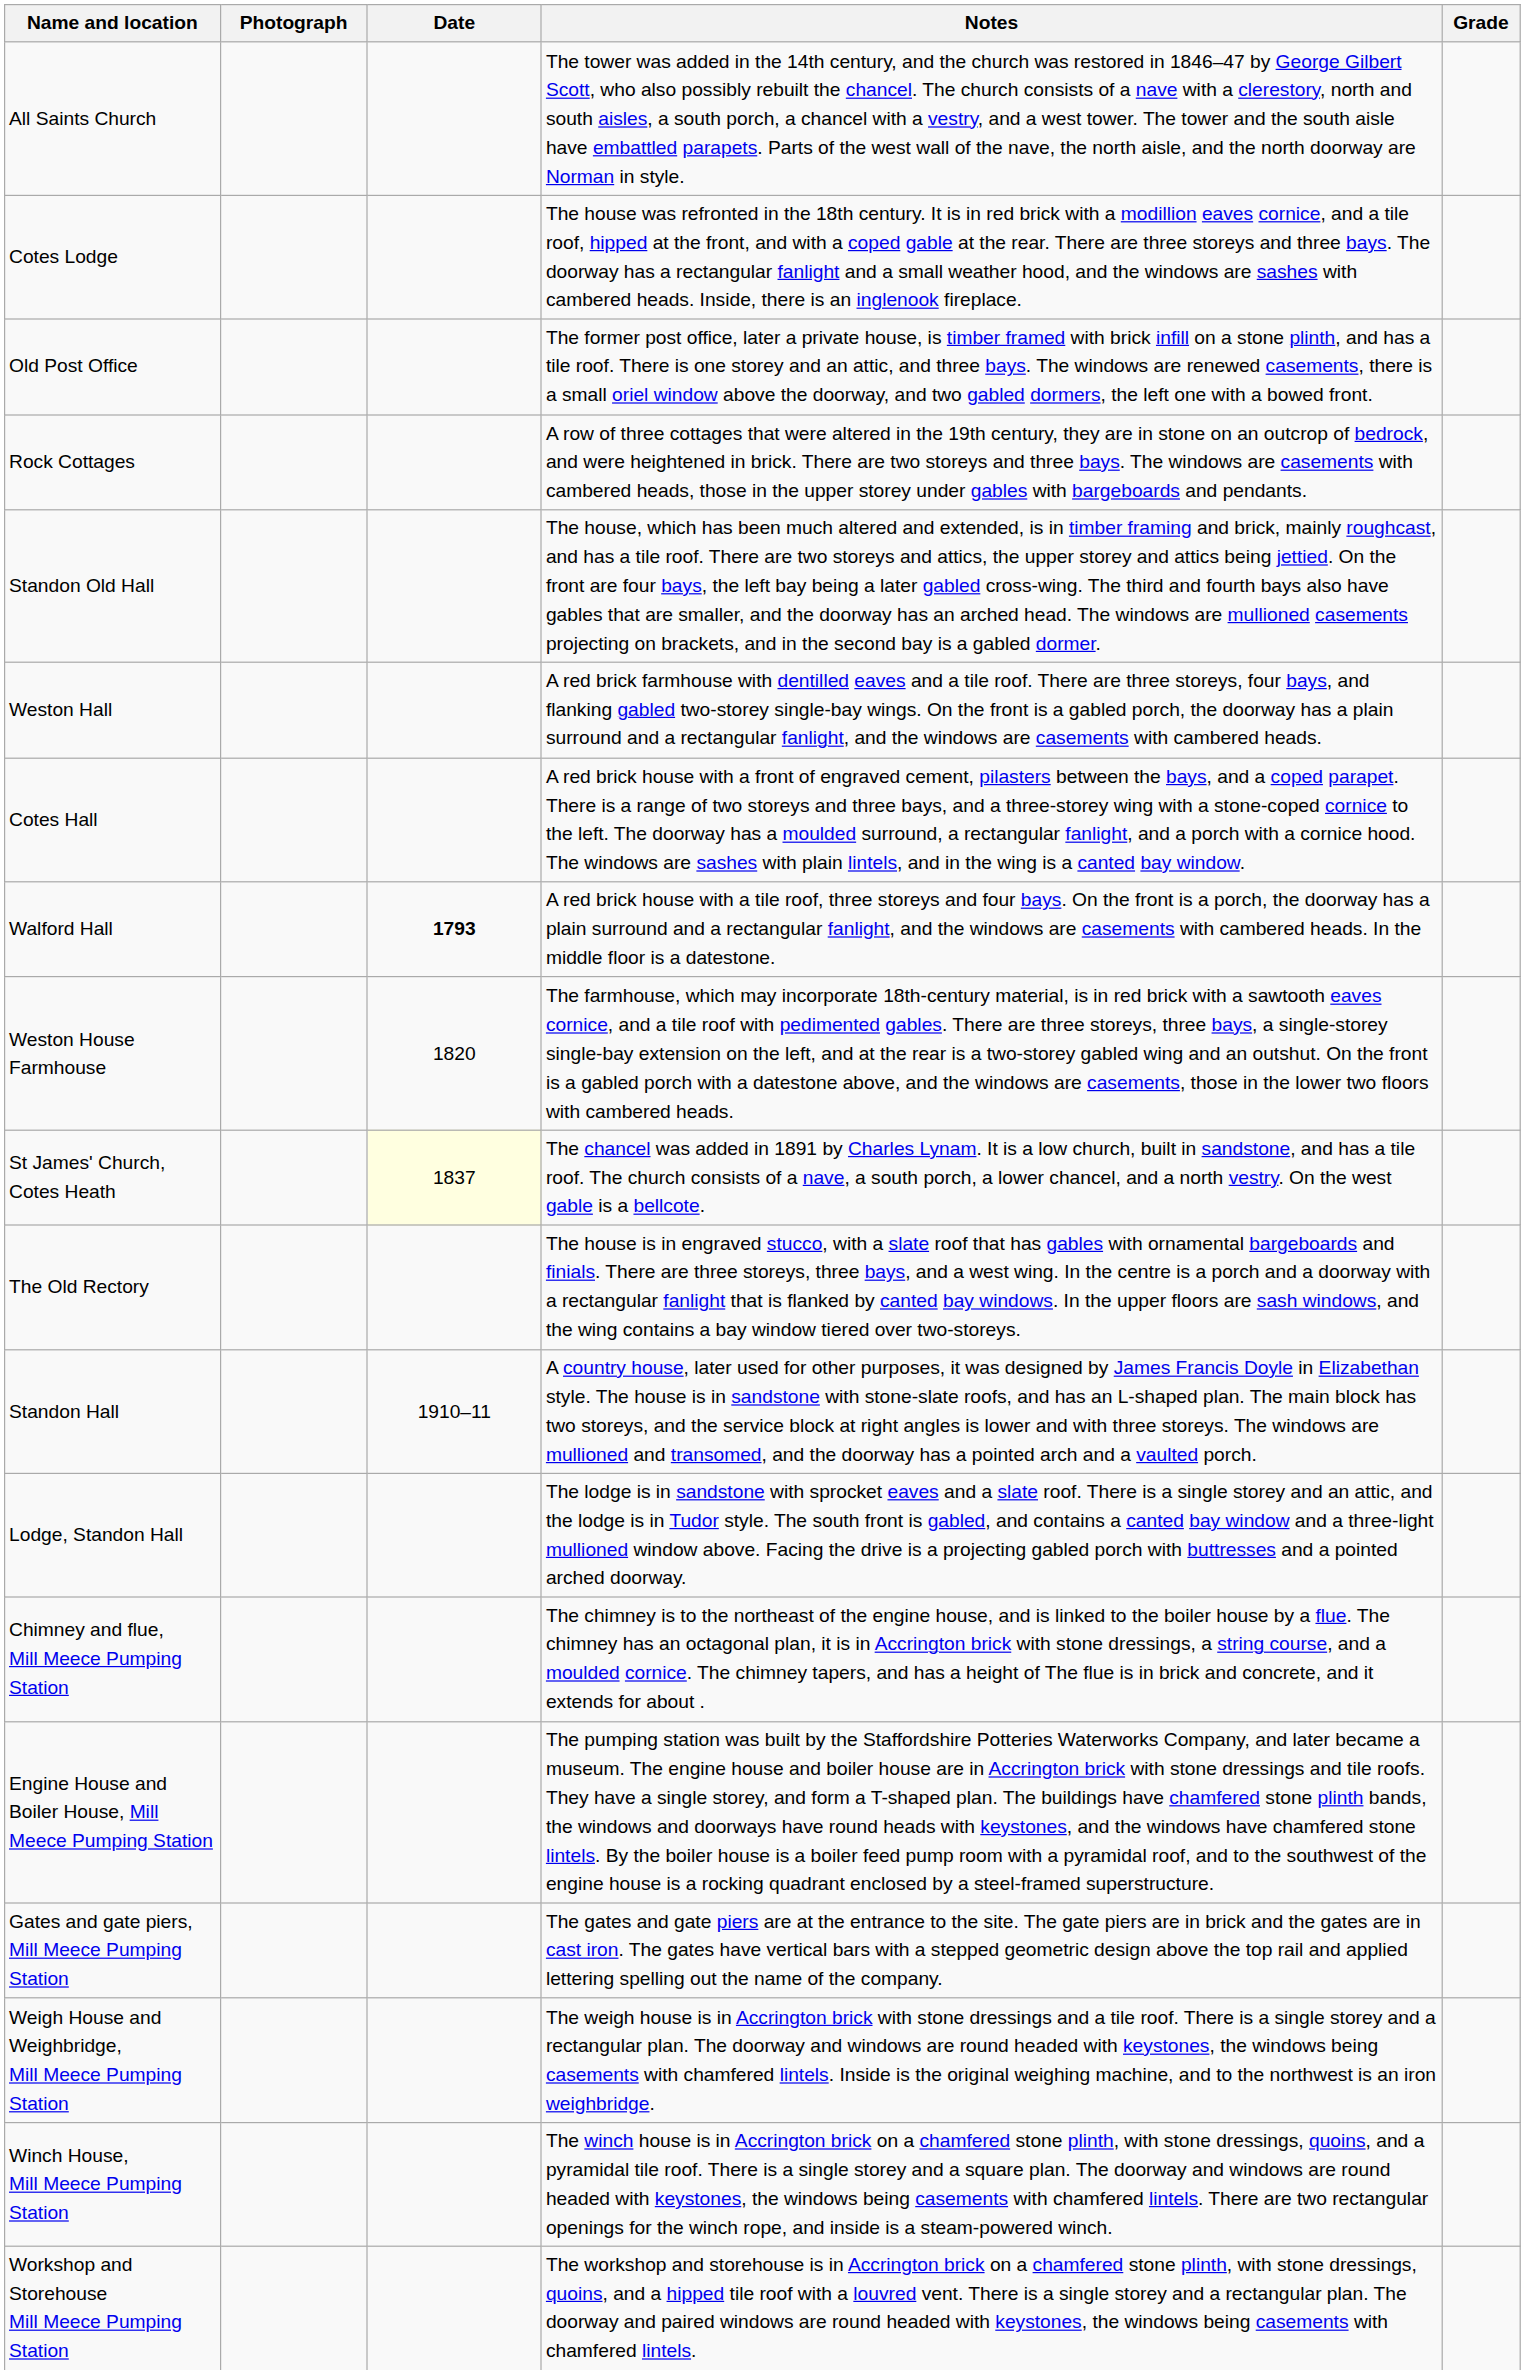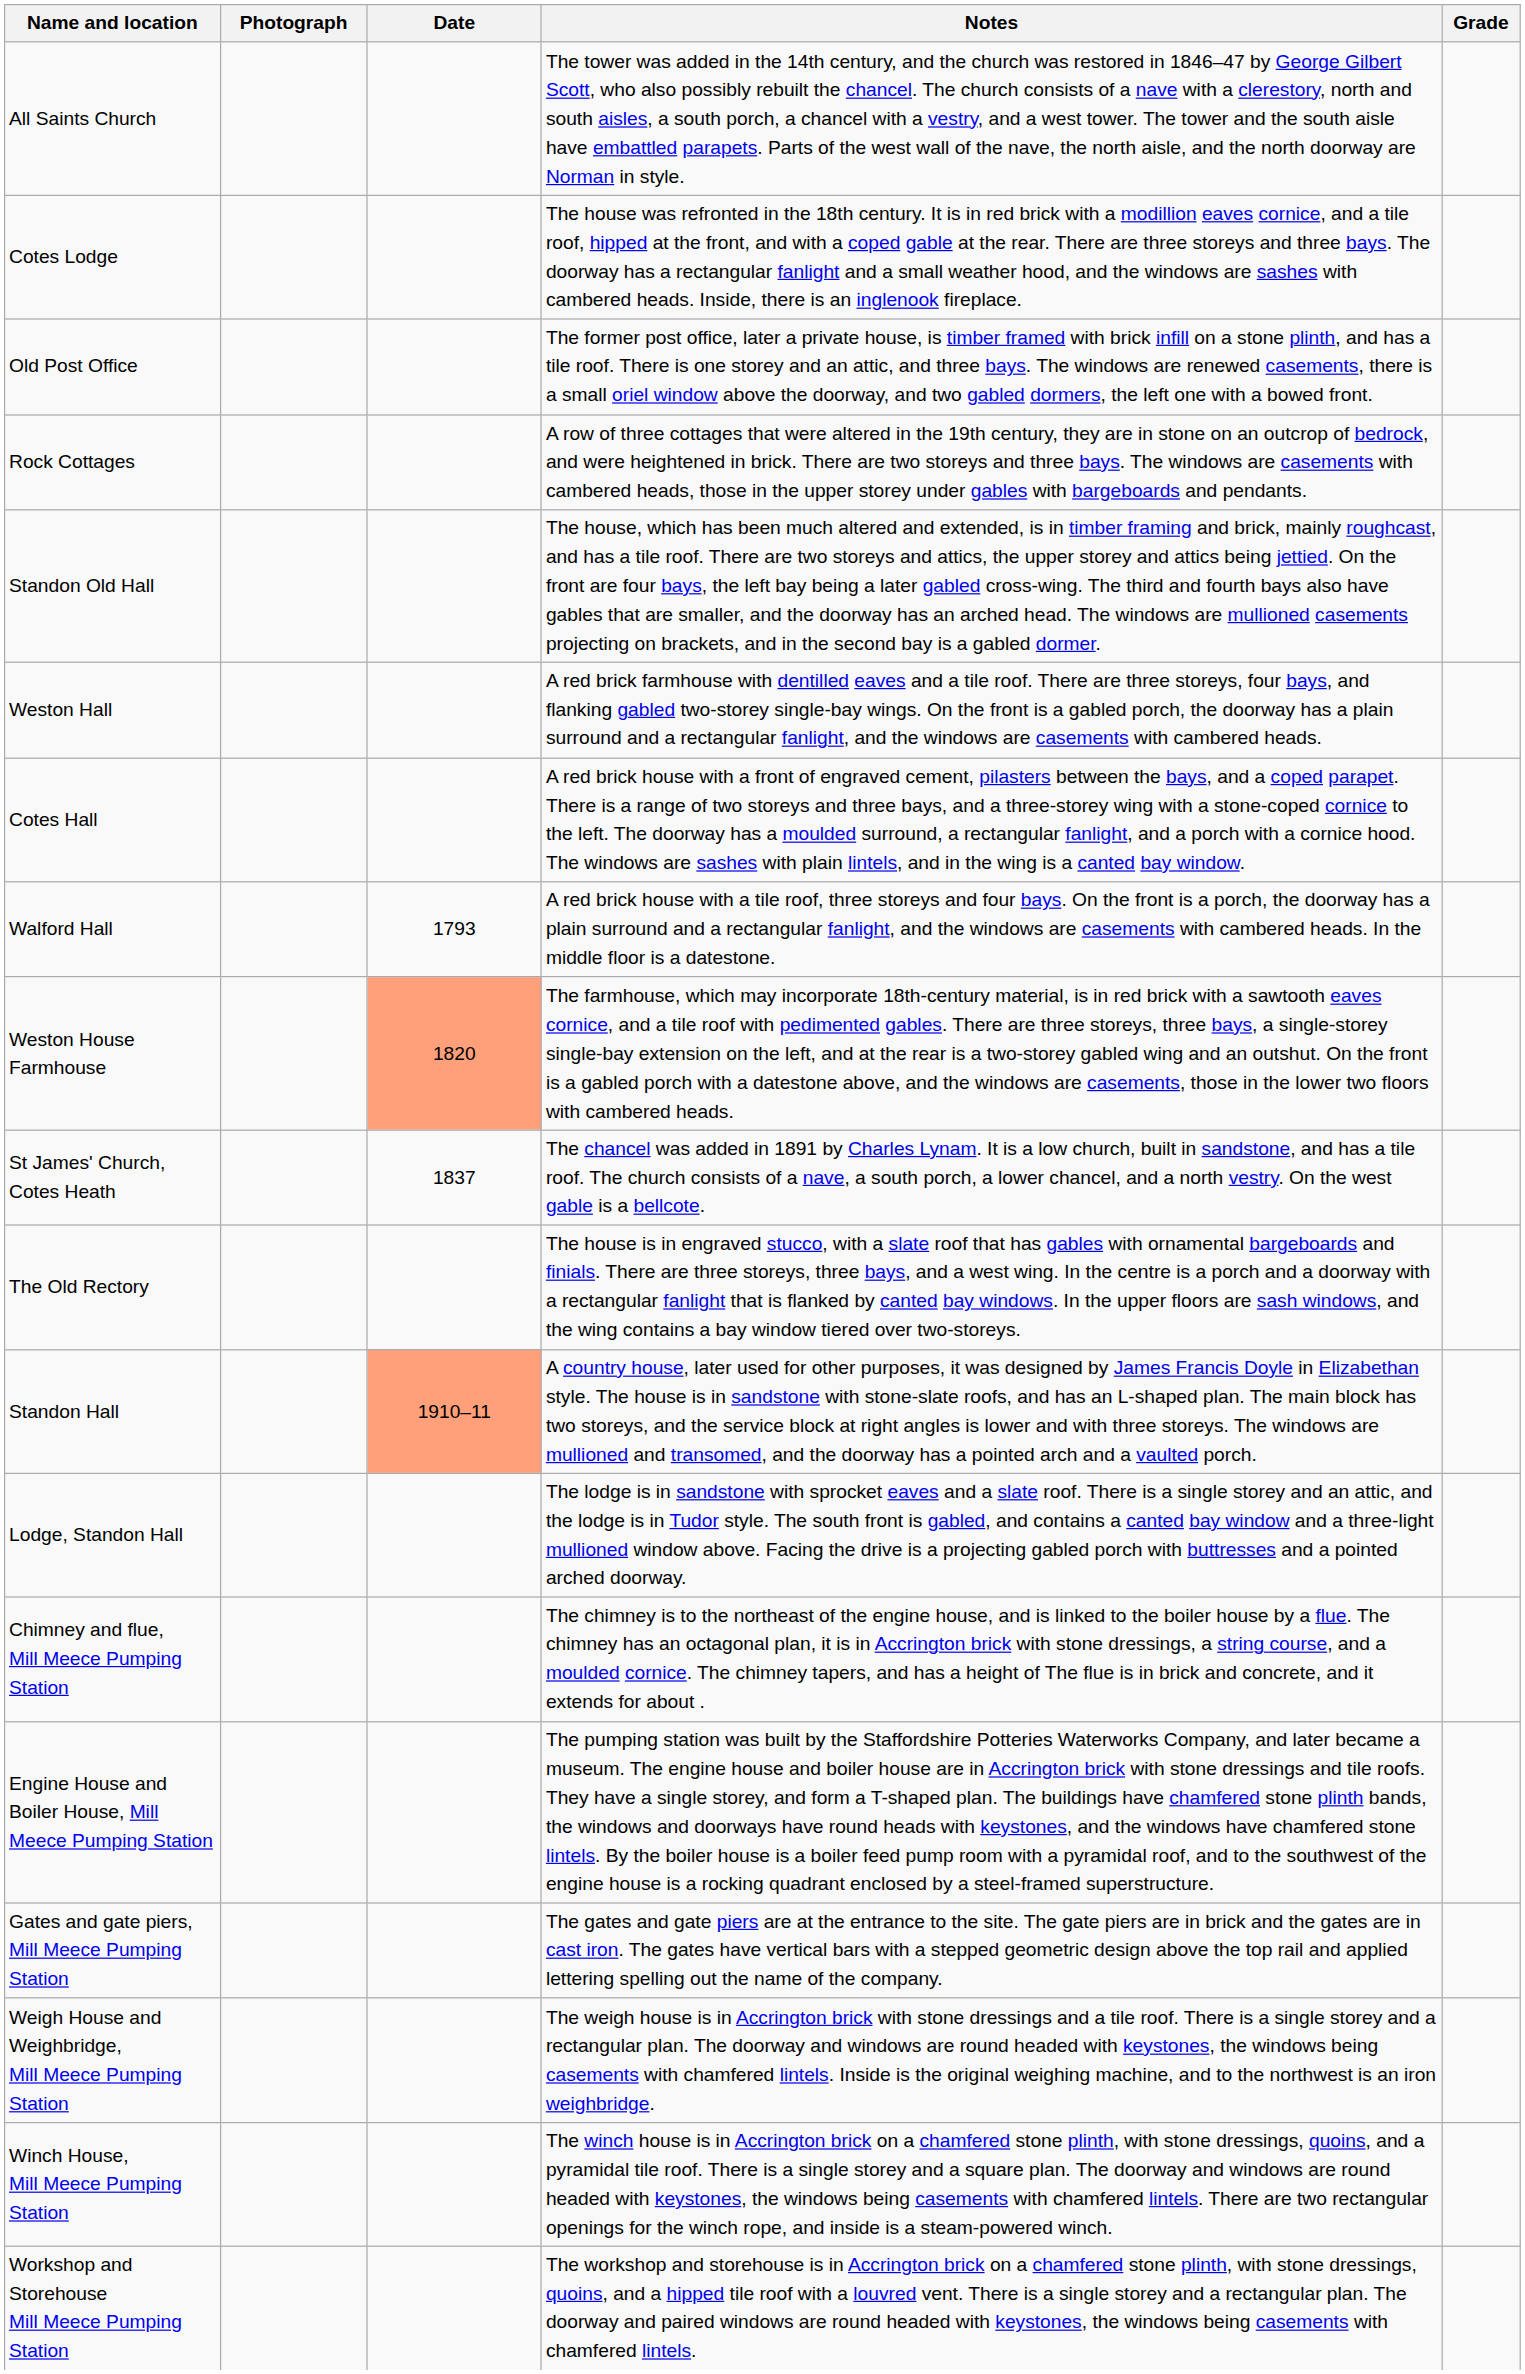(454, 929) bold -> (454, 929) normal
(454, 1053) no background -> (454, 1053) lightsalmon background
(454, 1177) lightyellow background -> (454, 1177) no background
(454, 1411) no background -> (454, 1411) lightsalmon background
